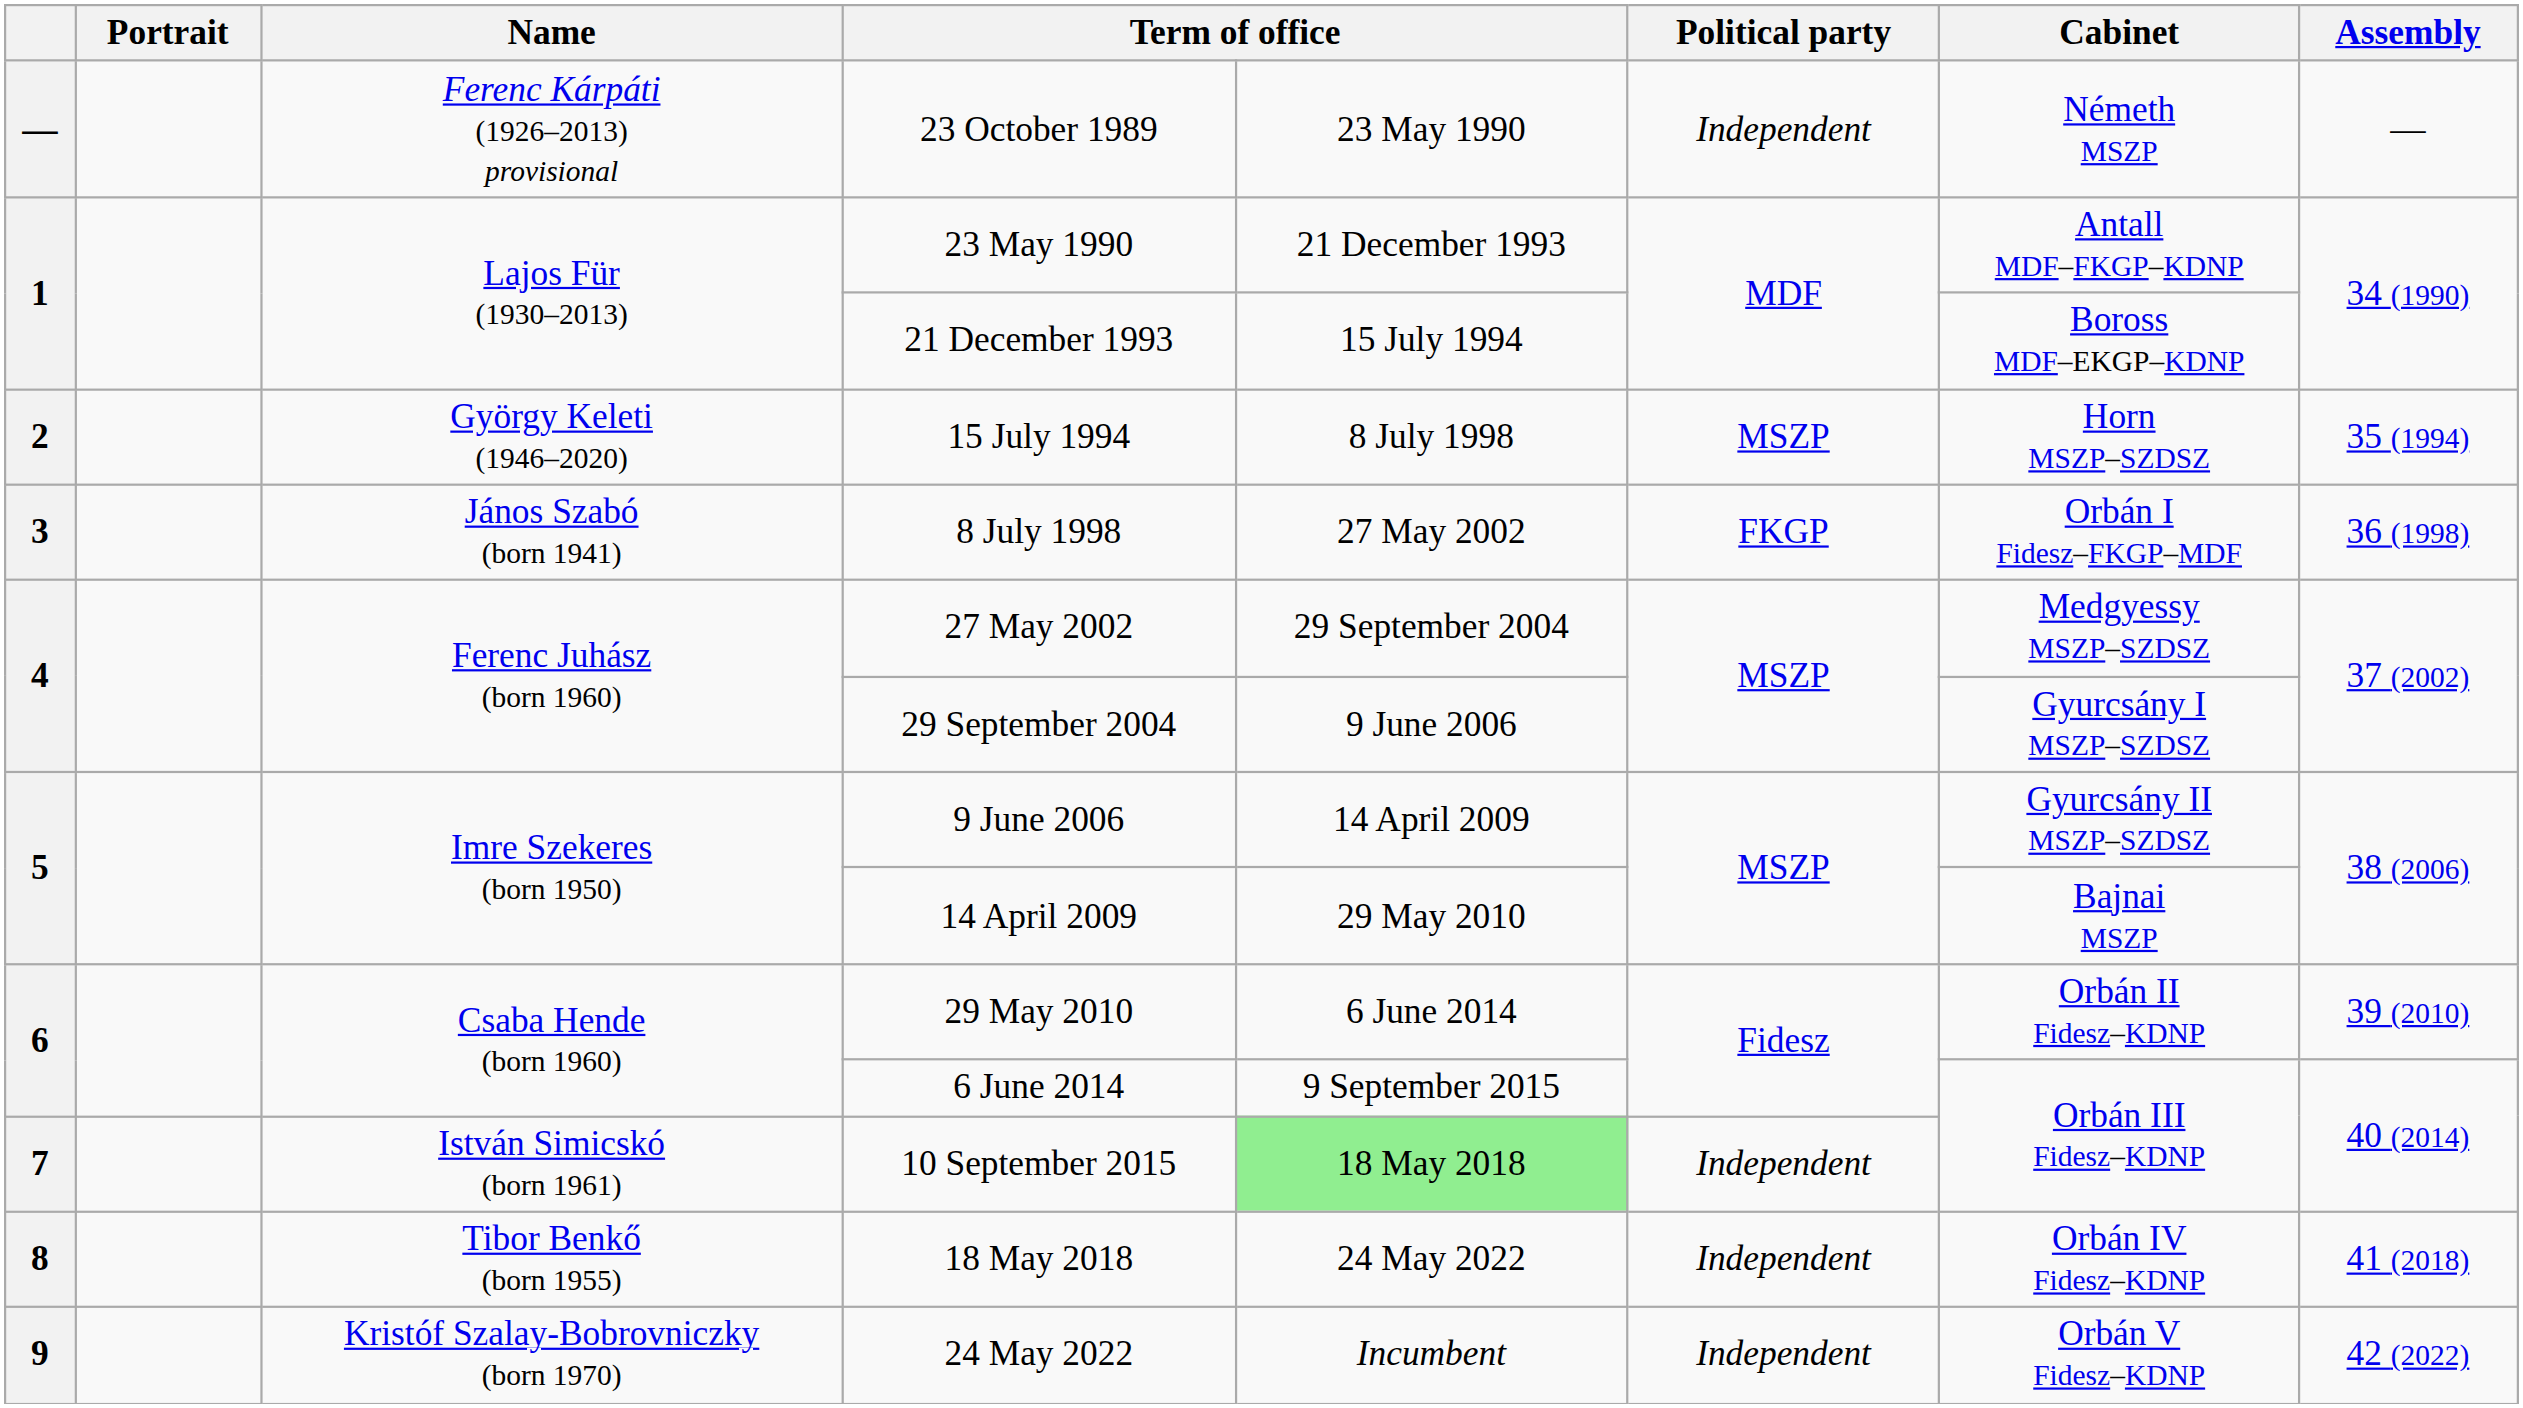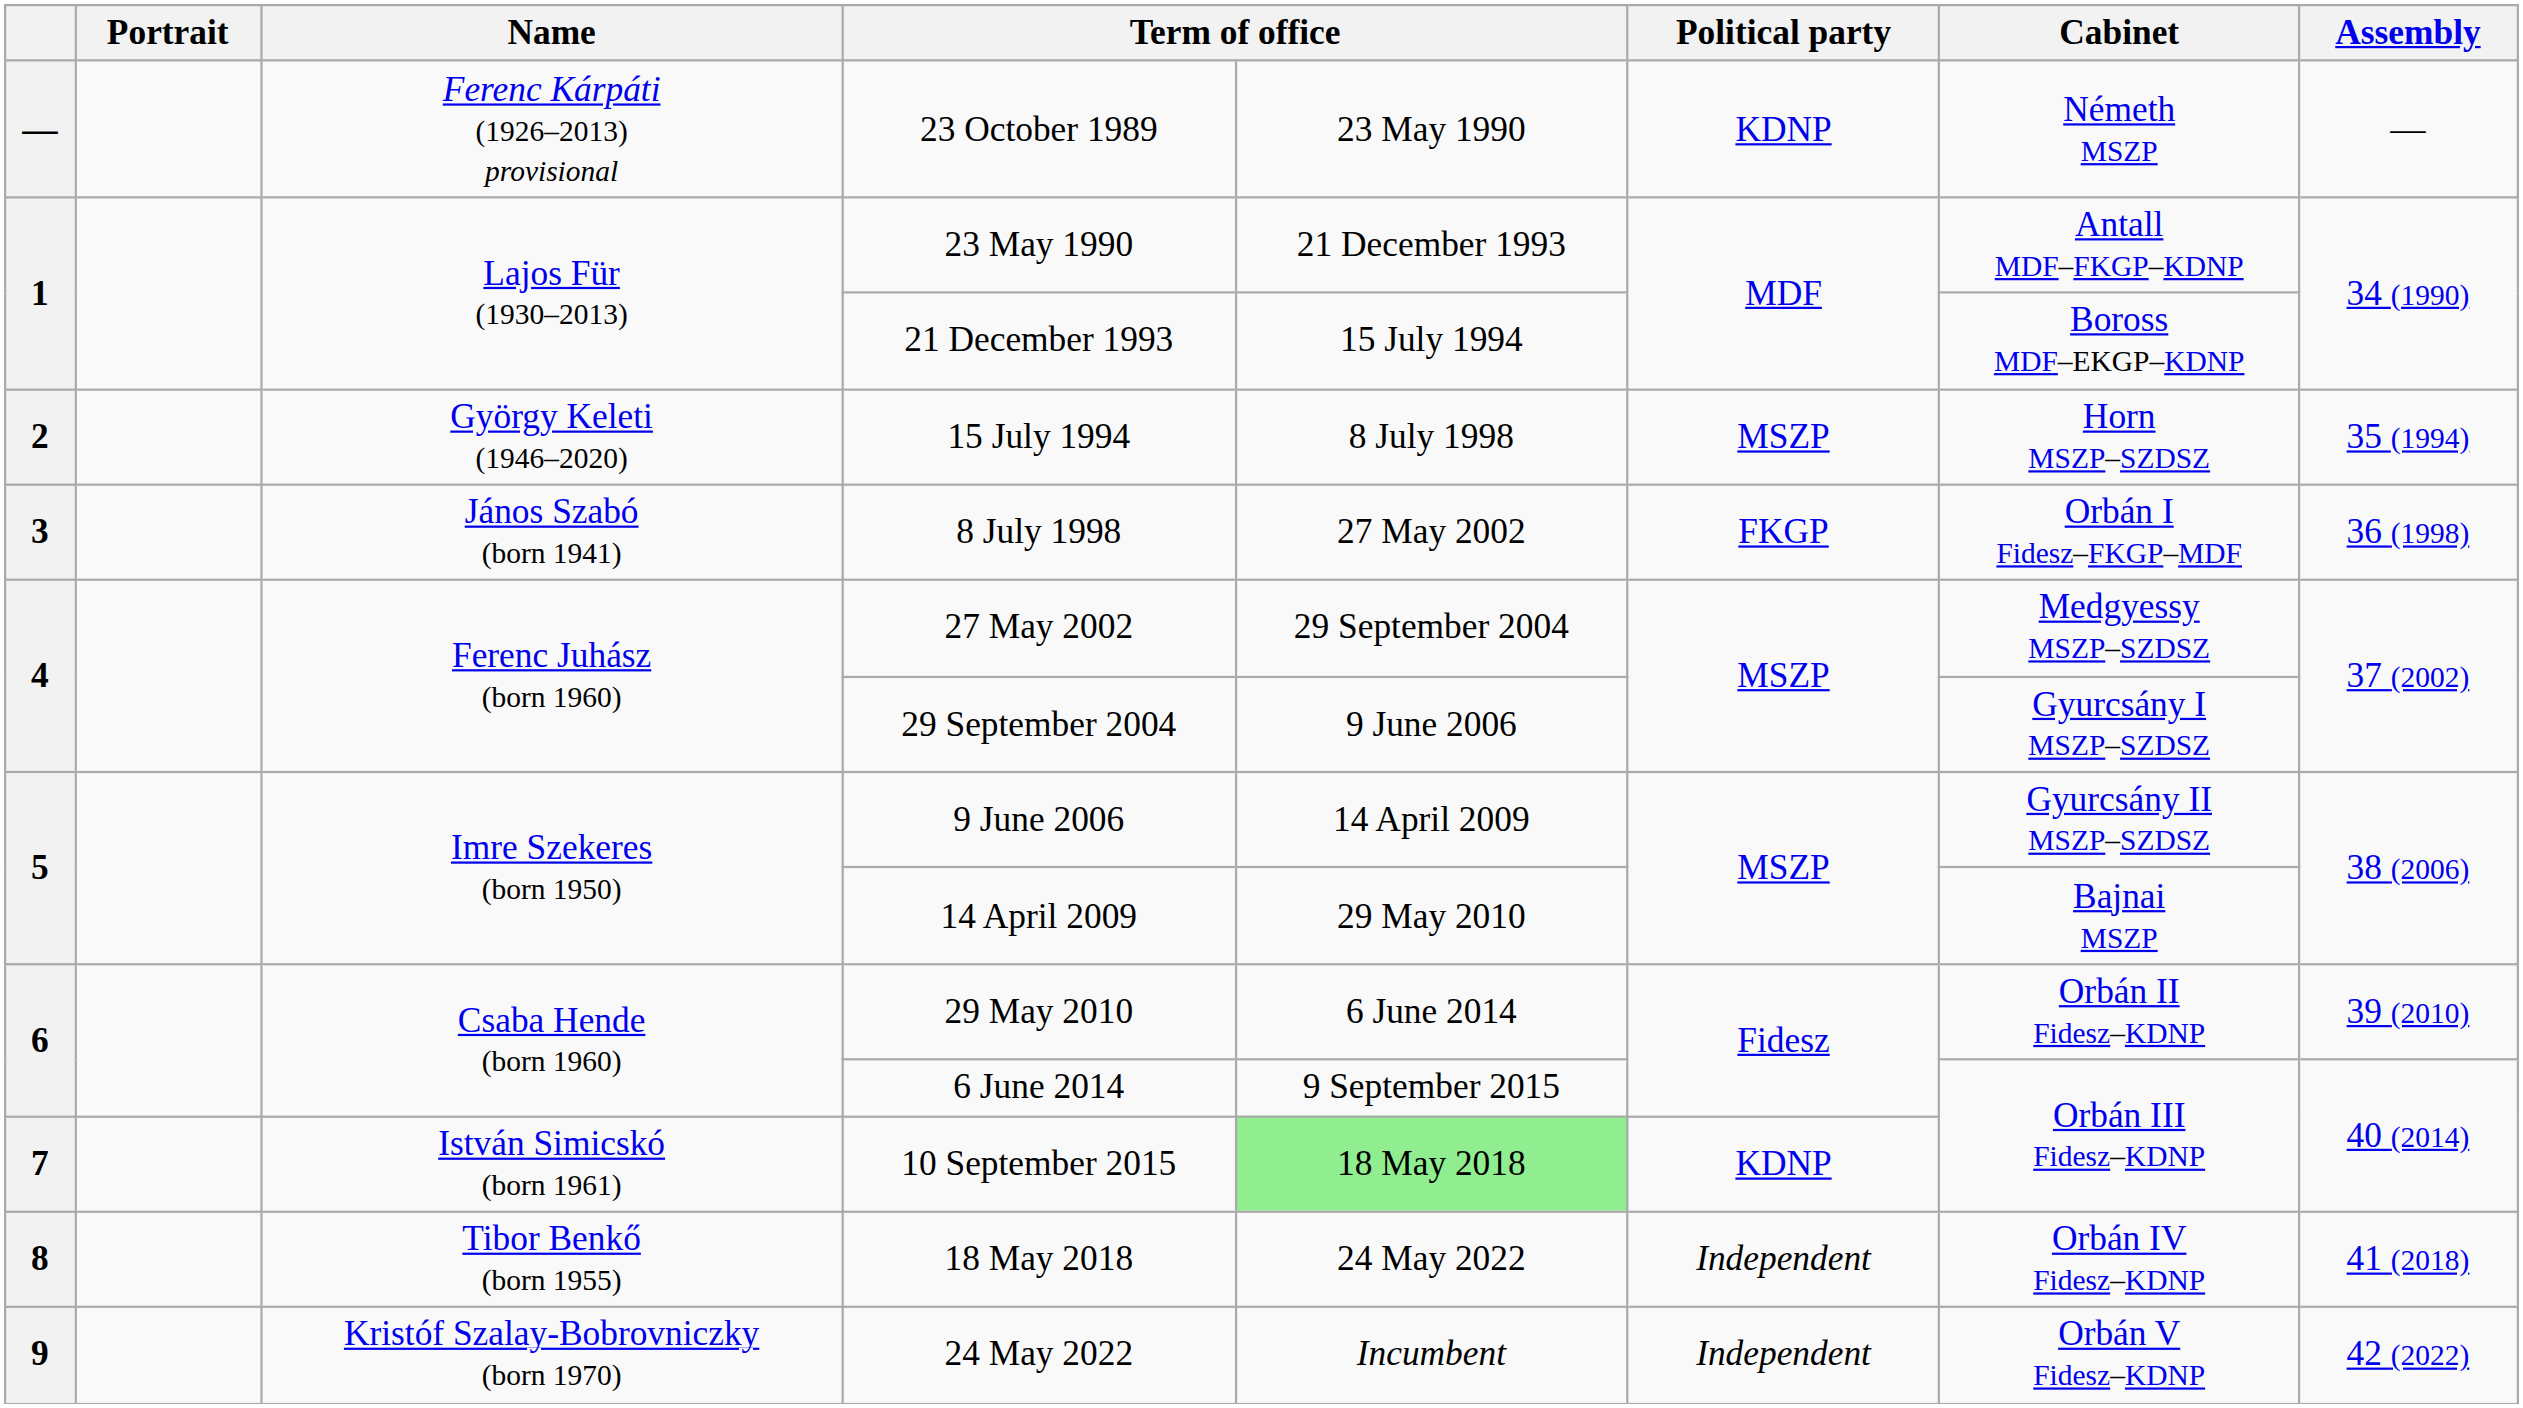(1784, 128) Independent -> (1784, 128) KDNP
(1784, 1162) Independent -> (1784, 1162) KDNP
